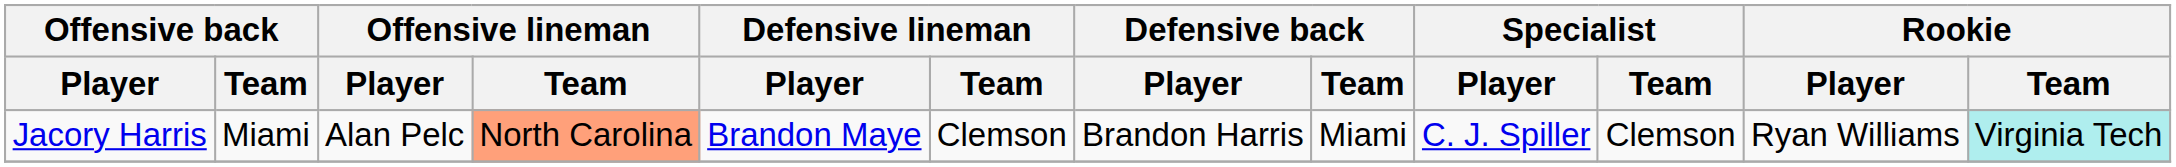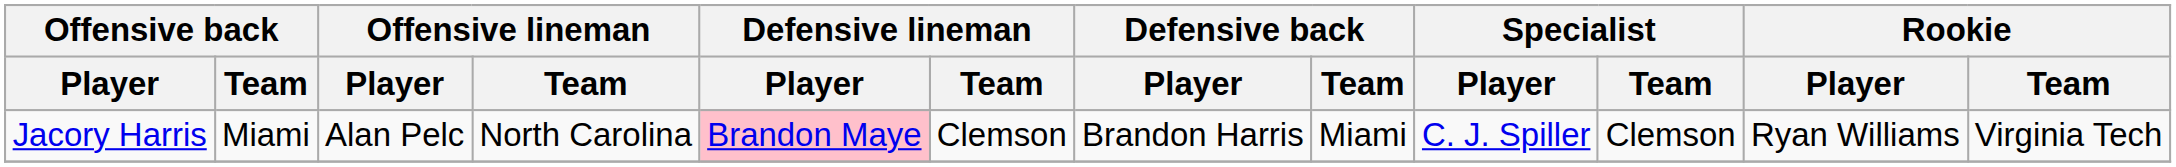(586, 135) lightsalmon background -> (586, 135) no background
(814, 135) no background -> (814, 135) pink background
(2069, 135) paleturquoise background -> (2069, 135) no background
